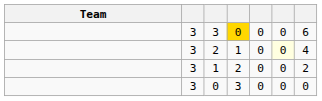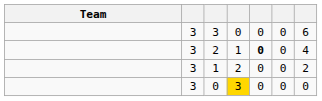(238, 32) gold background -> (238, 32) no background
(261, 50) normal -> (261, 50) bold
(283, 50) lightyellow background -> (283, 50) no background
(238, 86) no background -> (238, 86) gold background
